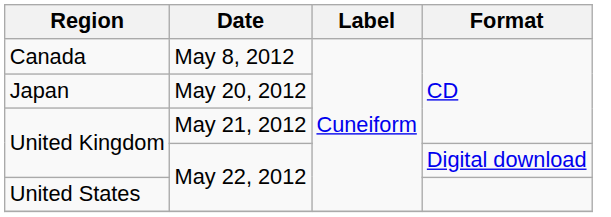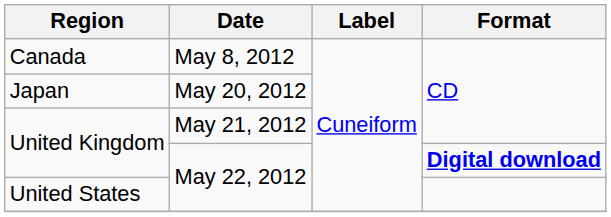(507, 159) normal -> (514, 159) bold
